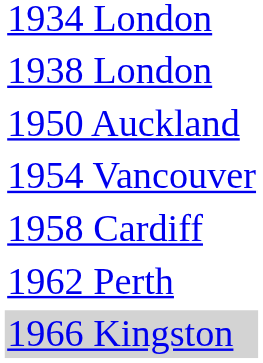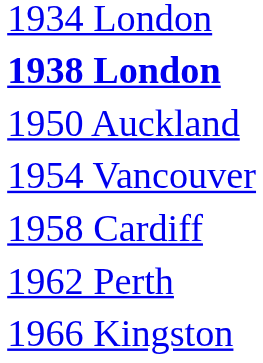(110, 70) normal -> (114, 70) bold
(120, 333) lightgrey background -> (120, 333) no background
